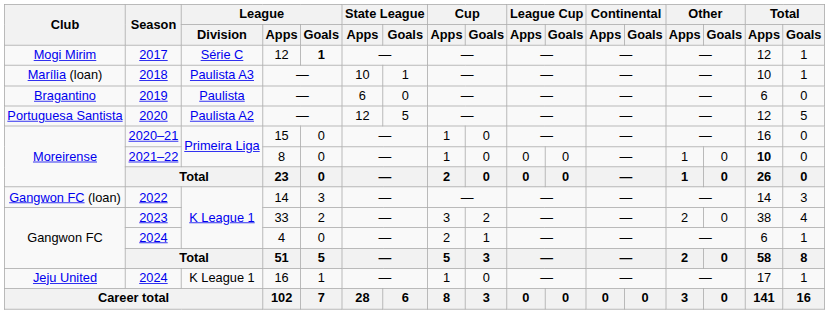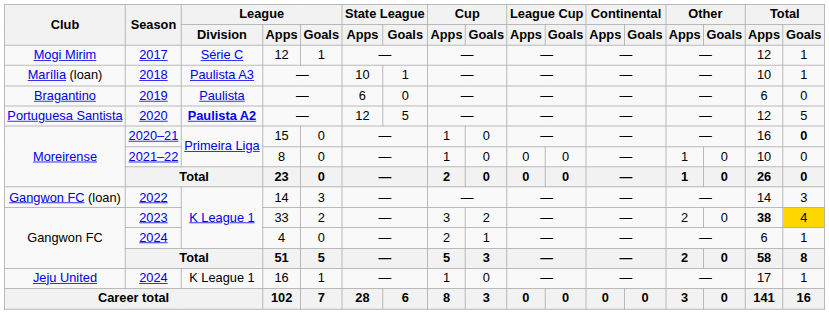(321, 55) bold -> (321, 55) normal
(222, 116) normal -> (222, 116) bold
(804, 136) normal -> (804, 136) bold
(764, 156) bold -> (764, 156) normal
(764, 217) normal -> (764, 217) bold
(804, 217) no background -> (804, 217) gold background
